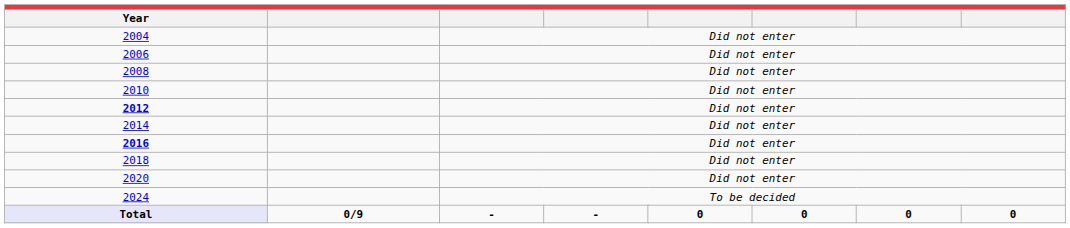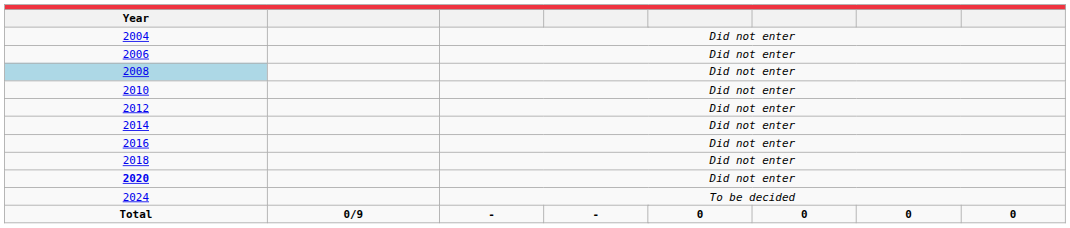(136, 72) no background -> (136, 72) lightblue background
(136, 108) bold -> (136, 108) normal
(136, 143) bold -> (136, 143) normal
(136, 179) normal -> (136, 179) bold
(136, 214) lavender background -> (136, 214) no background
